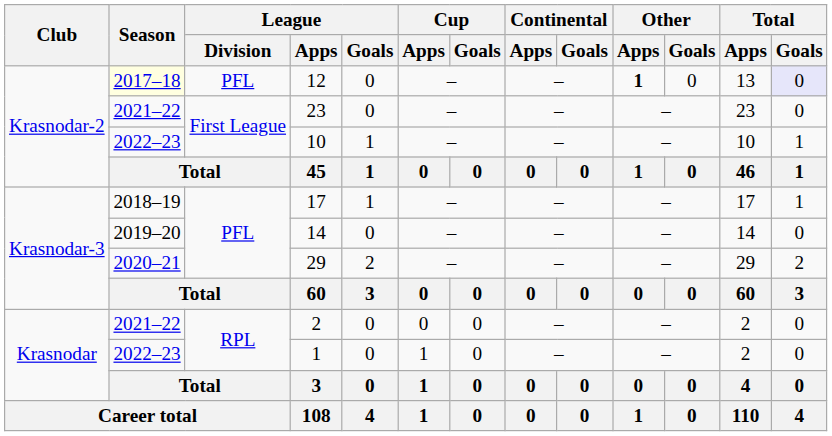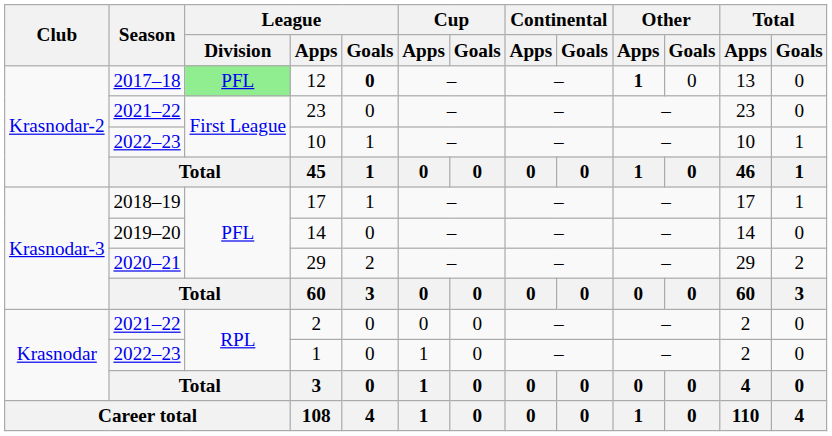(147, 80) lightyellow background -> (147, 80) no background
(238, 80) no background -> (238, 80) lightgreen background
(370, 80) normal -> (370, 80) bold
(799, 80) lavender background -> (799, 80) no background
